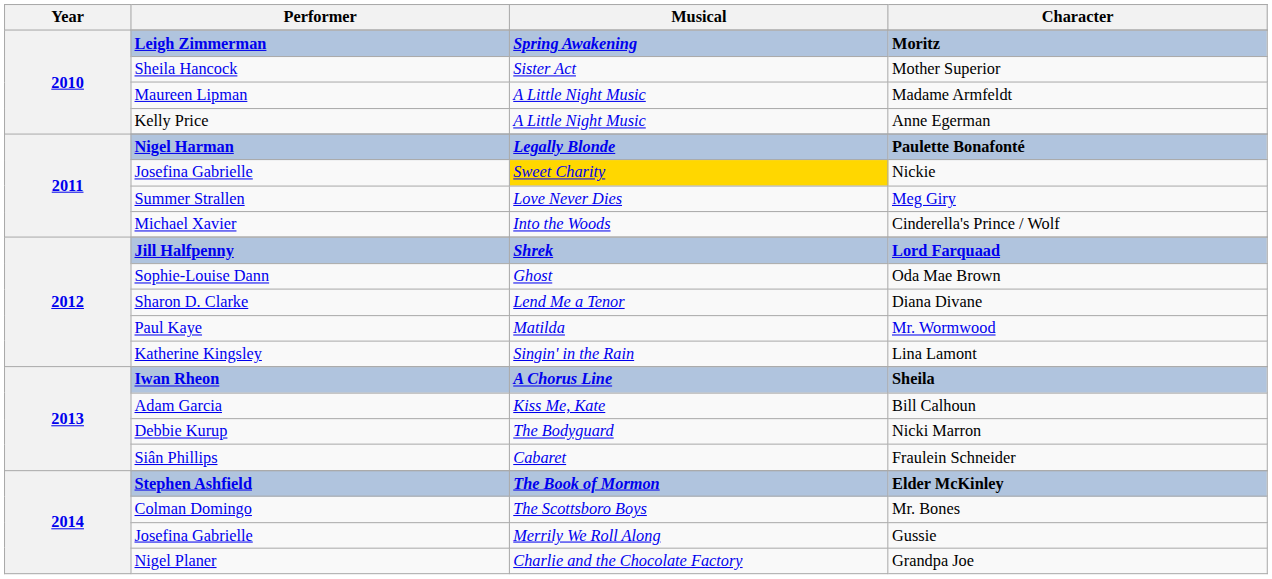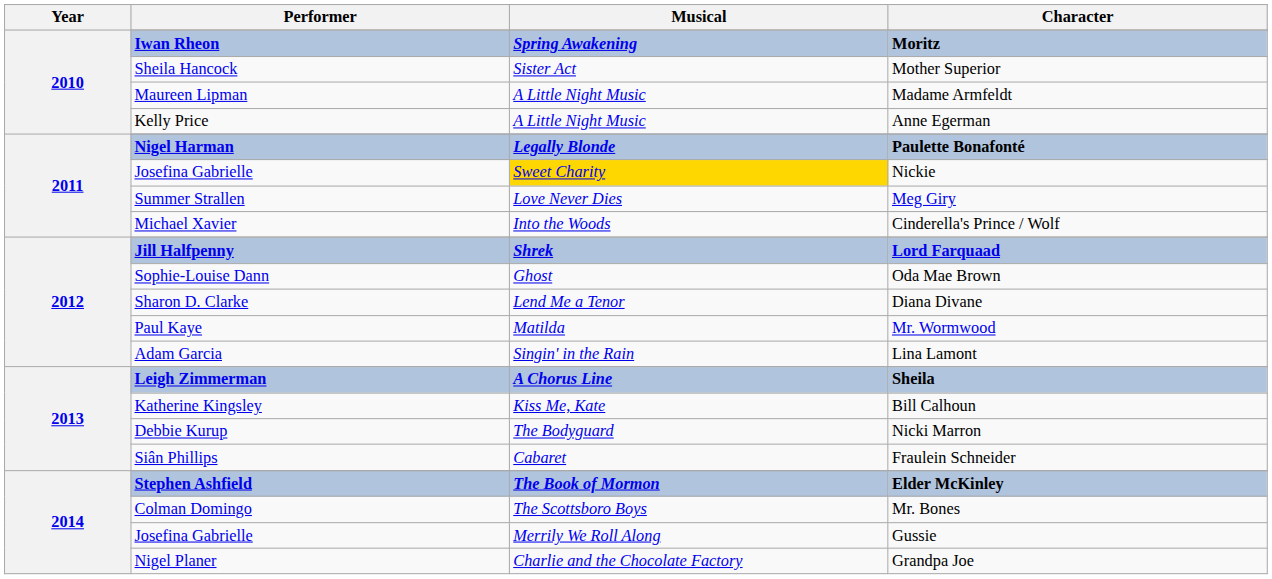(200, 43) Leigh Zimmerman -> (177, 43) Iwan Rheon
(198, 353) Katherine Kingsley -> (178, 353) Adam Garcia
(177, 379) Iwan Rheon -> (200, 379) Leigh Zimmerman
(178, 405) Adam Garcia -> (198, 405) Katherine Kingsley
